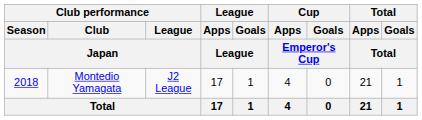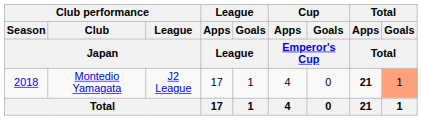(366, 83) normal -> (366, 83) bold
(399, 83) no background -> (399, 83) lightsalmon background
